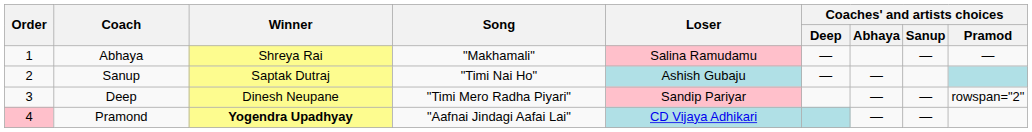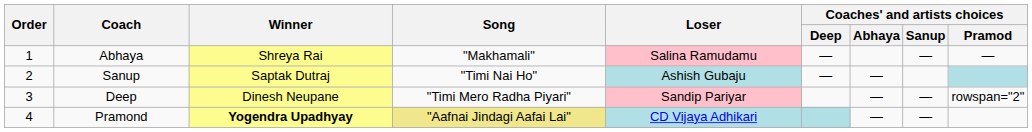(29, 117) pink background -> (29, 117) no background
(499, 117) no background -> (499, 117) khaki background
